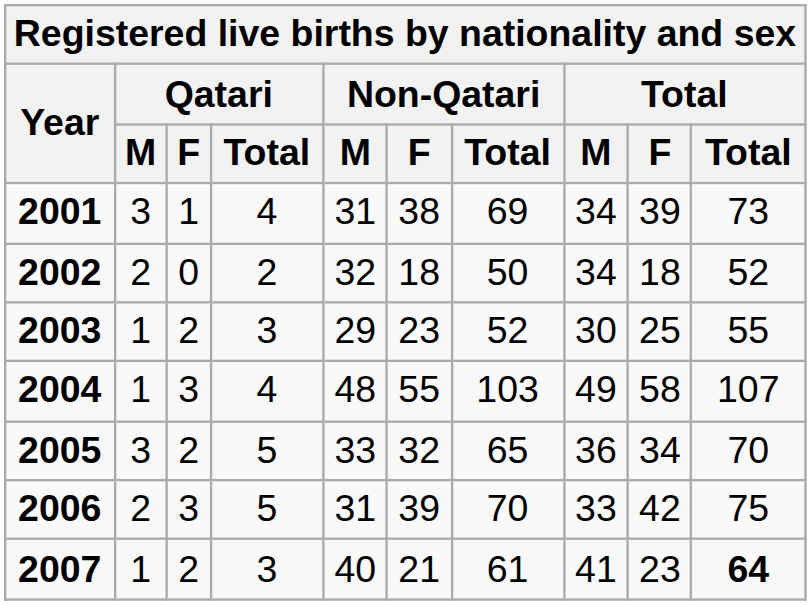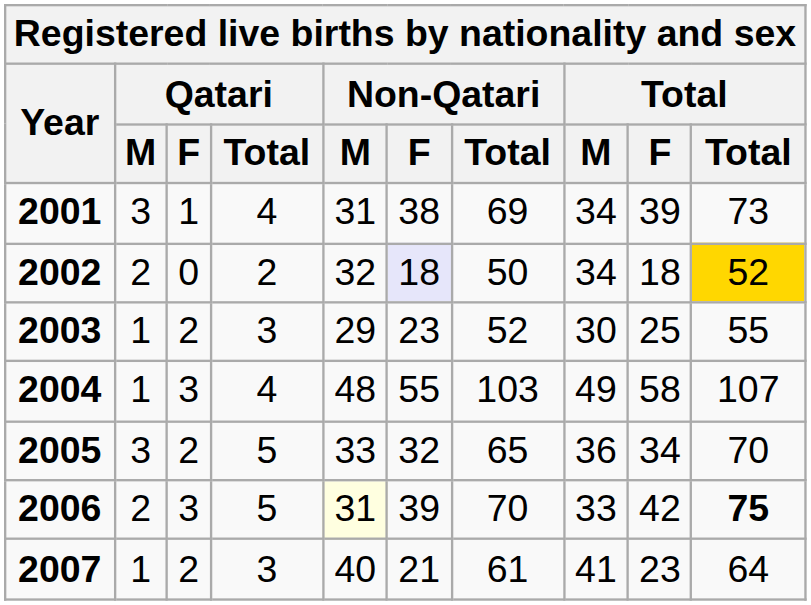(419, 271) no background -> (419, 271) lavender background
(748, 271) no background -> (748, 271) gold background
(355, 509) no background -> (355, 509) lightyellow background
(748, 509) normal -> (748, 509) bold
(748, 568) bold -> (748, 568) normal
